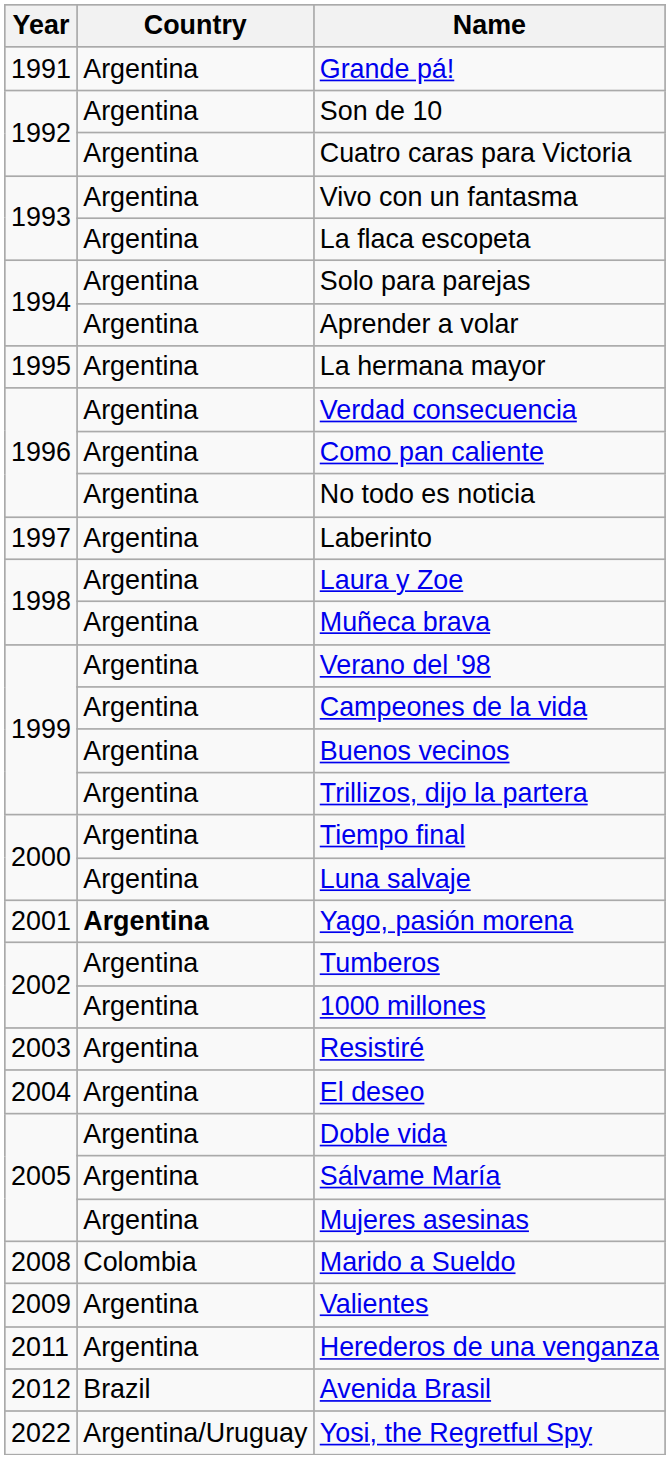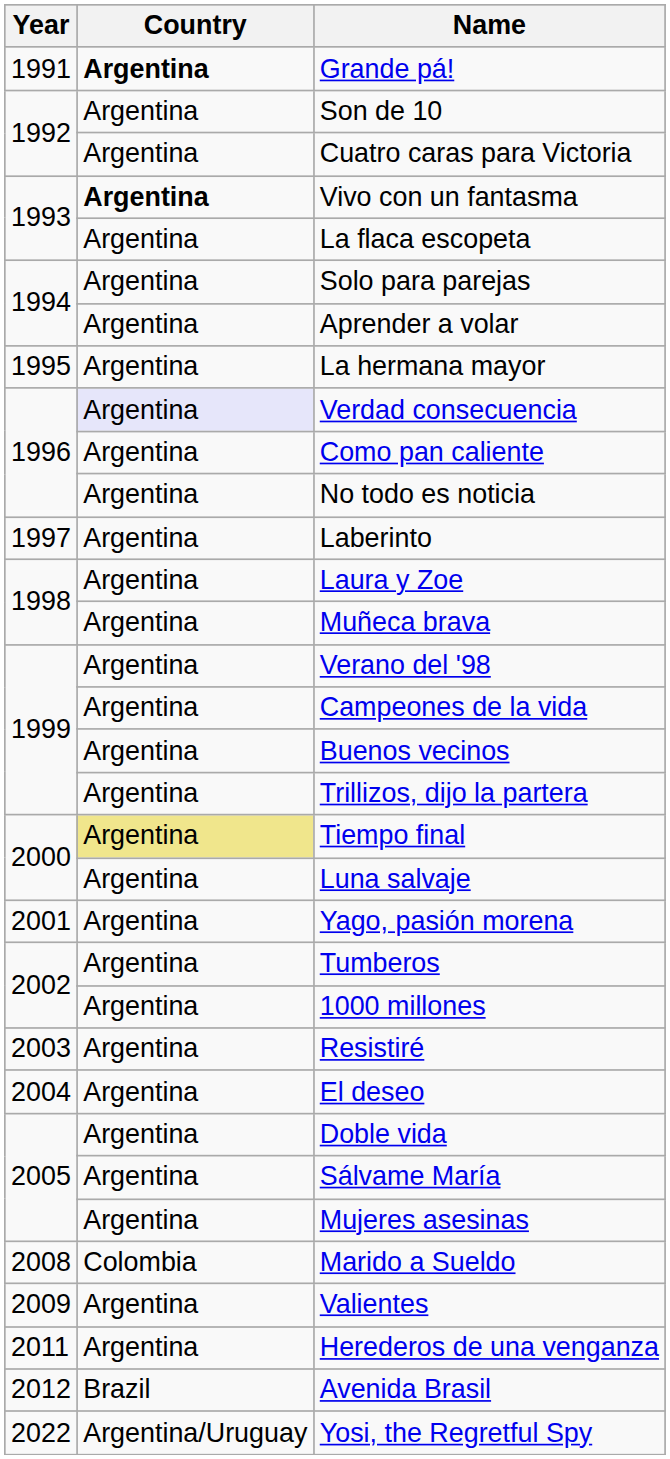(141, 68) normal -> (146, 68) bold
(141, 196) normal -> (146, 196) bold
(141, 409) no background -> (141, 409) lavender background
(141, 835) no background -> (141, 835) khaki background
(146, 921) bold -> (141, 921) normal
